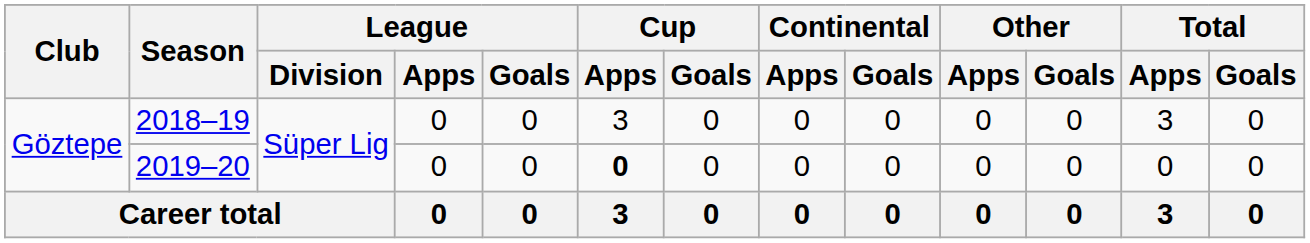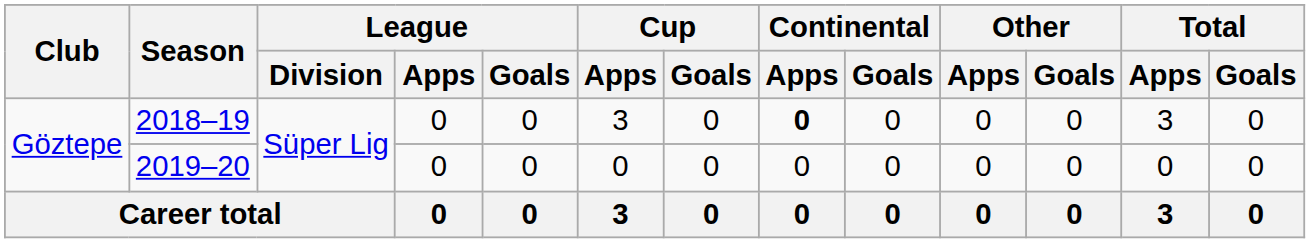(802, 120) normal -> (802, 120) bold
(620, 167) bold -> (620, 167) normal
